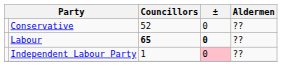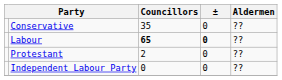(146, 26) 52 -> (146, 26) 35
+ row: (37, 54)
(143, 54) 1 -> (143, 68) 0
(205, 54) pink background -> (205, 68) no background
